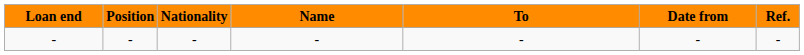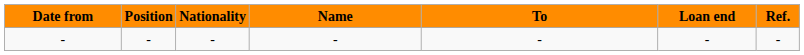columns swapped: (698, 16) <-> (54, 16)
